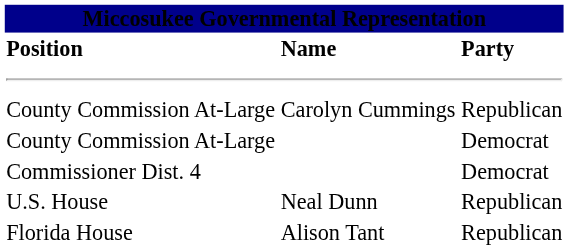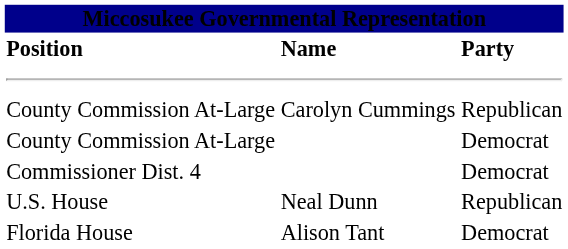(512, 232) Republican -> (505, 232) Democrat
